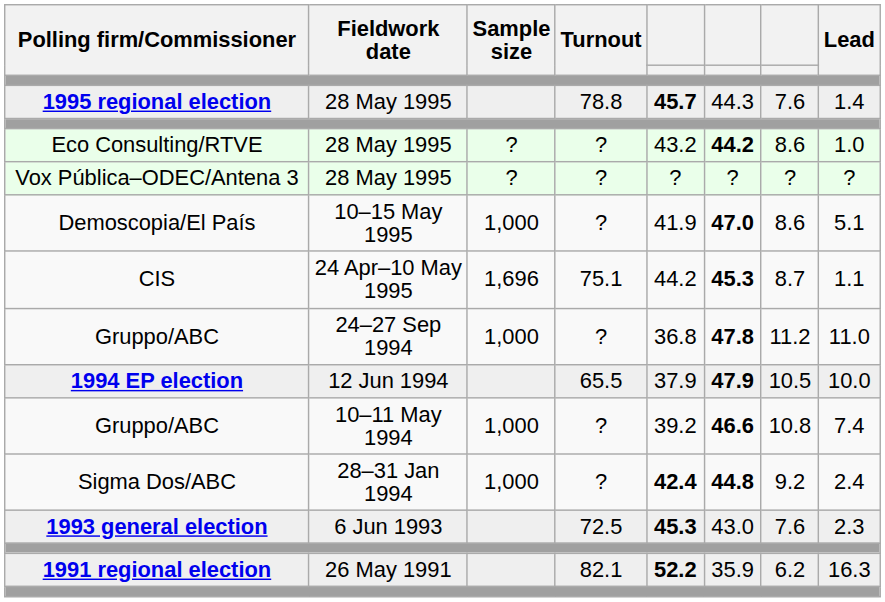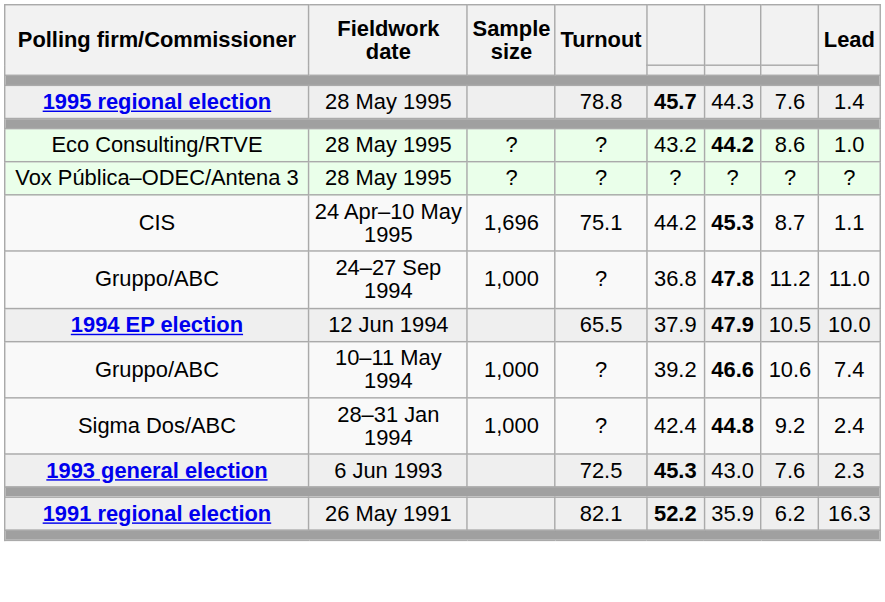- row: (157, 223)
(790, 425) 10.8 -> (790, 369) 10.6
(675, 481) bold -> (675, 425) normal
